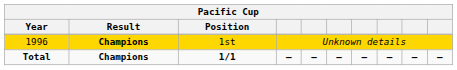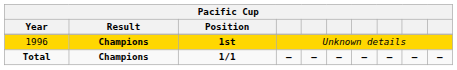(227, 42) normal -> (227, 42) bold
